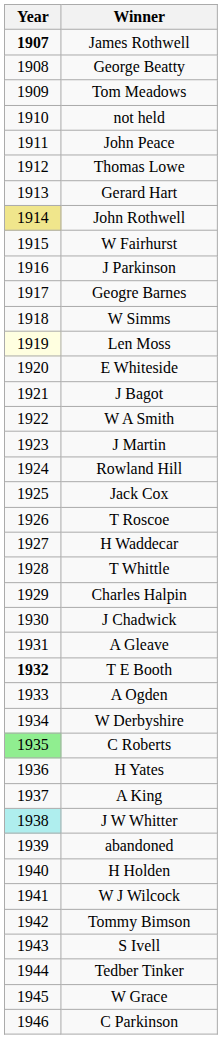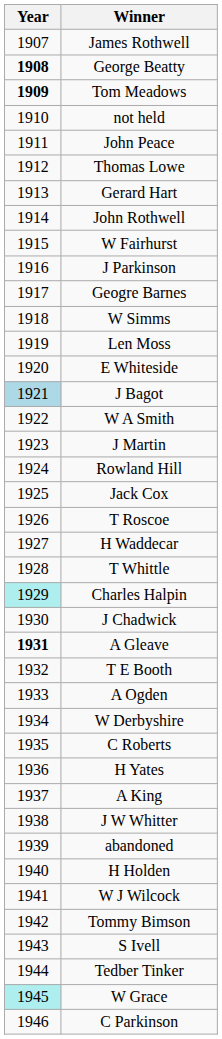(33, 42) bold -> (33, 42) normal
(33, 67) normal -> (33, 67) bold
(33, 92) normal -> (33, 92) bold
(33, 218) khaki background -> (33, 218) no background
(33, 343) lightyellow background -> (33, 343) no background
(33, 393) no background -> (33, 393) lightblue background
(33, 594) no background -> (33, 594) paleturquoise background
(33, 645) normal -> (33, 645) bold
(33, 670) bold -> (33, 670) normal
(33, 745) lightgreen background -> (33, 745) no background
(33, 820) paleturquoise background -> (33, 820) no background
(33, 996) no background -> (33, 996) paleturquoise background
